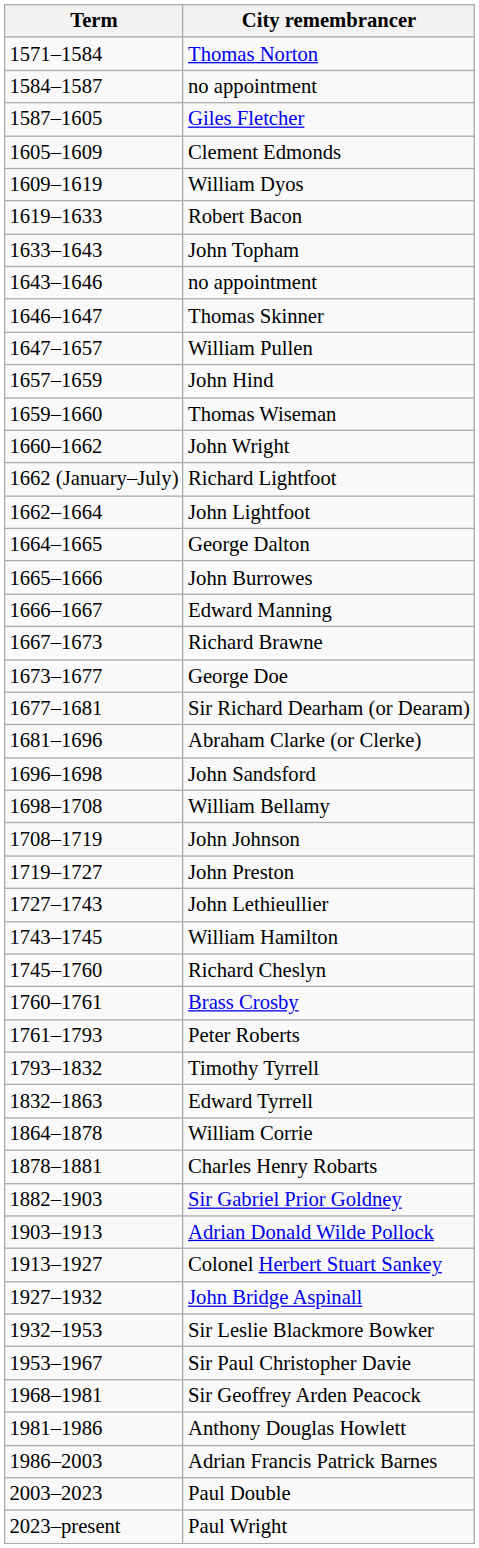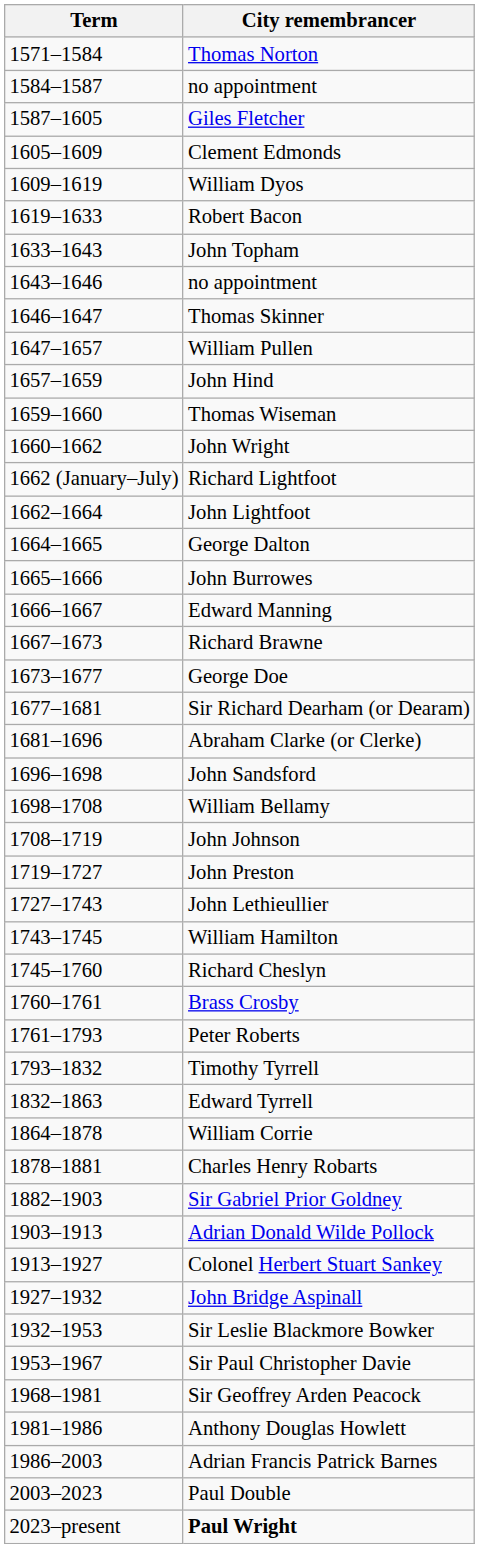(238, 1526) normal -> (242, 1526) bold
